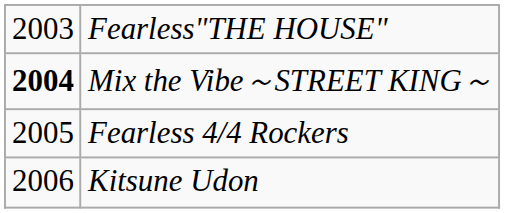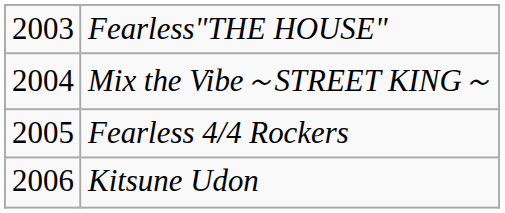(43, 80) bold -> (43, 80) normal
